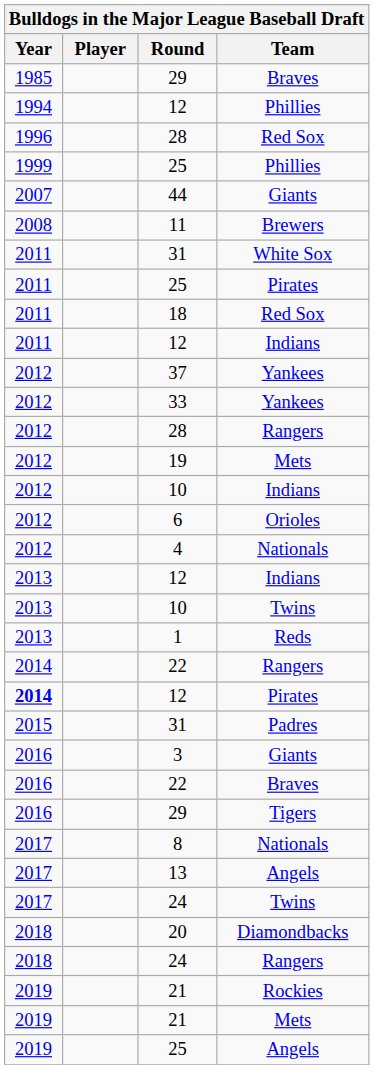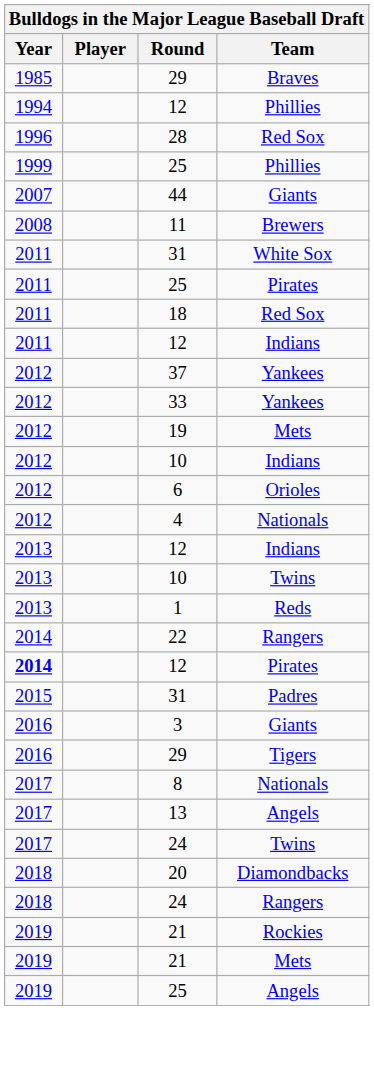- row: (178, 431)
- row: (178, 784)
